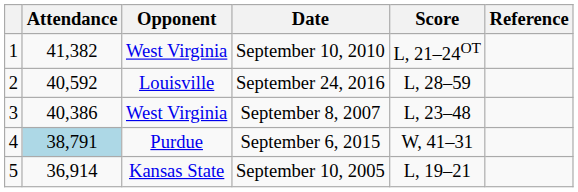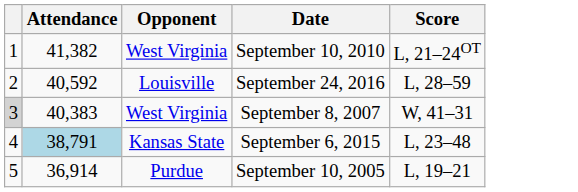- column: (529, 19)
(13, 112) no background -> (13, 112) lightgrey background
(72, 112) 40,386 -> (72, 112) 40,383
(437, 112) L, 23–48 -> (437, 112) W, 41–31
(177, 141) Purdue -> (177, 141) Kansas State
(437, 141) W, 41–31 -> (437, 141) L, 23–48
(177, 171) Kansas State -> (177, 171) Purdue
